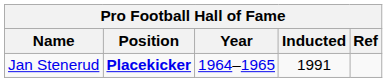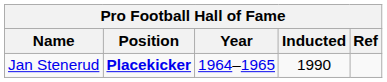(314, 65) 1991 -> (314, 65) 1990
